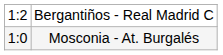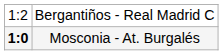(18, 38) normal -> (18, 38) bold
